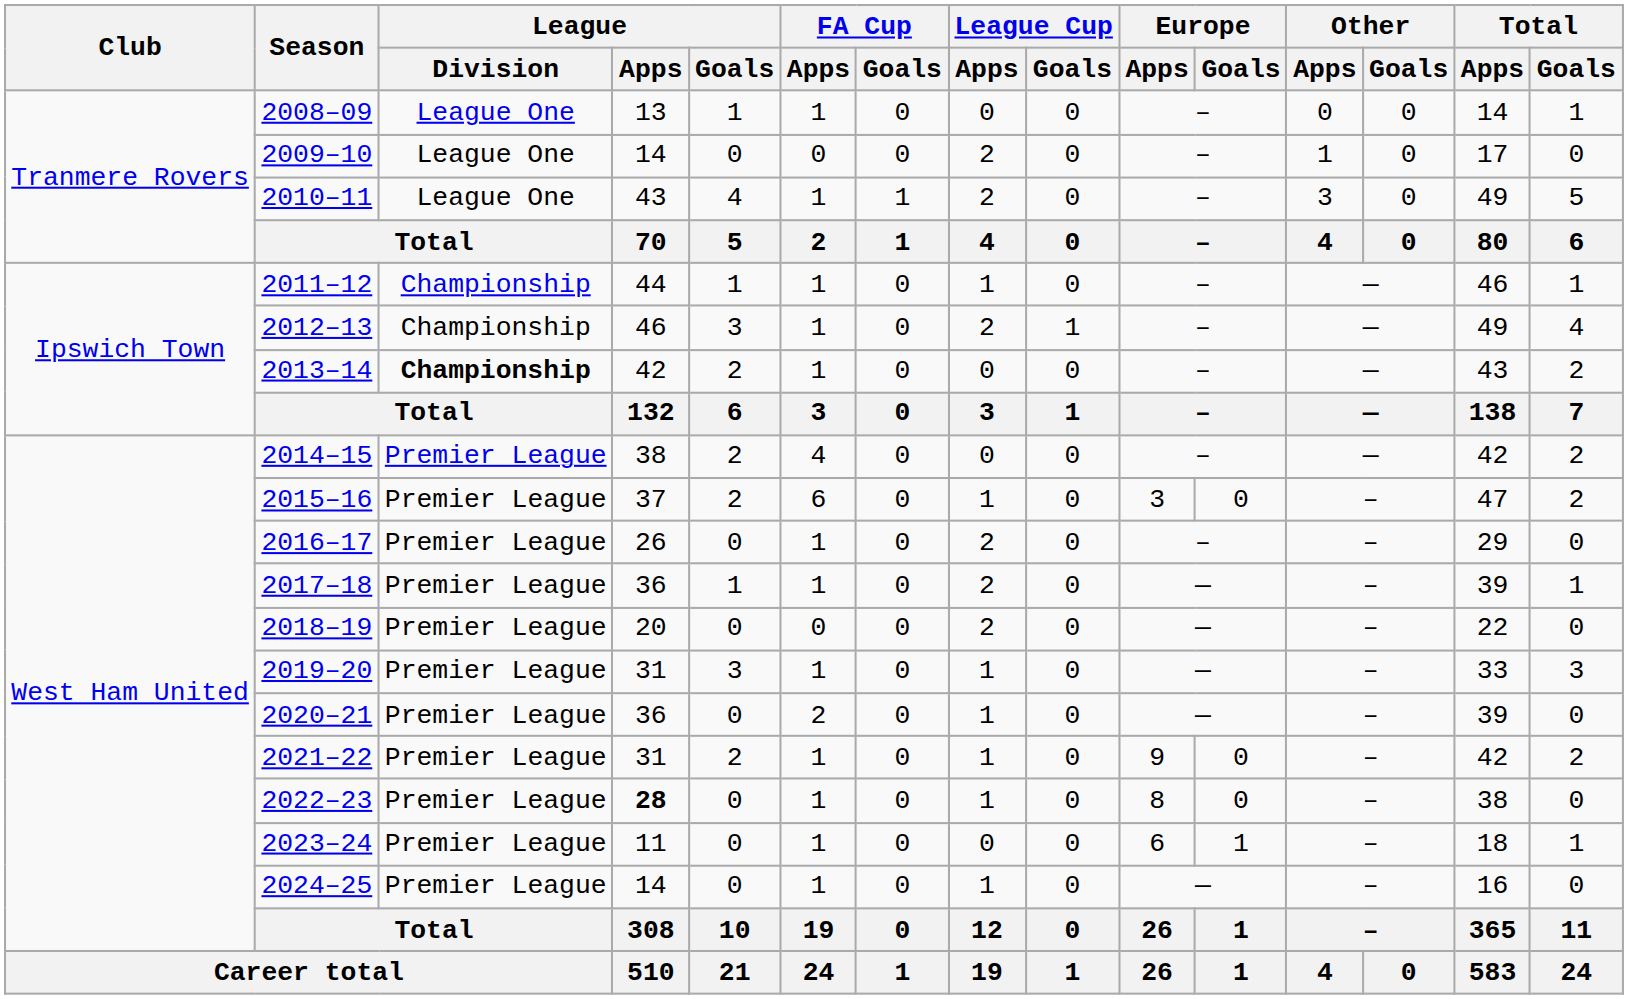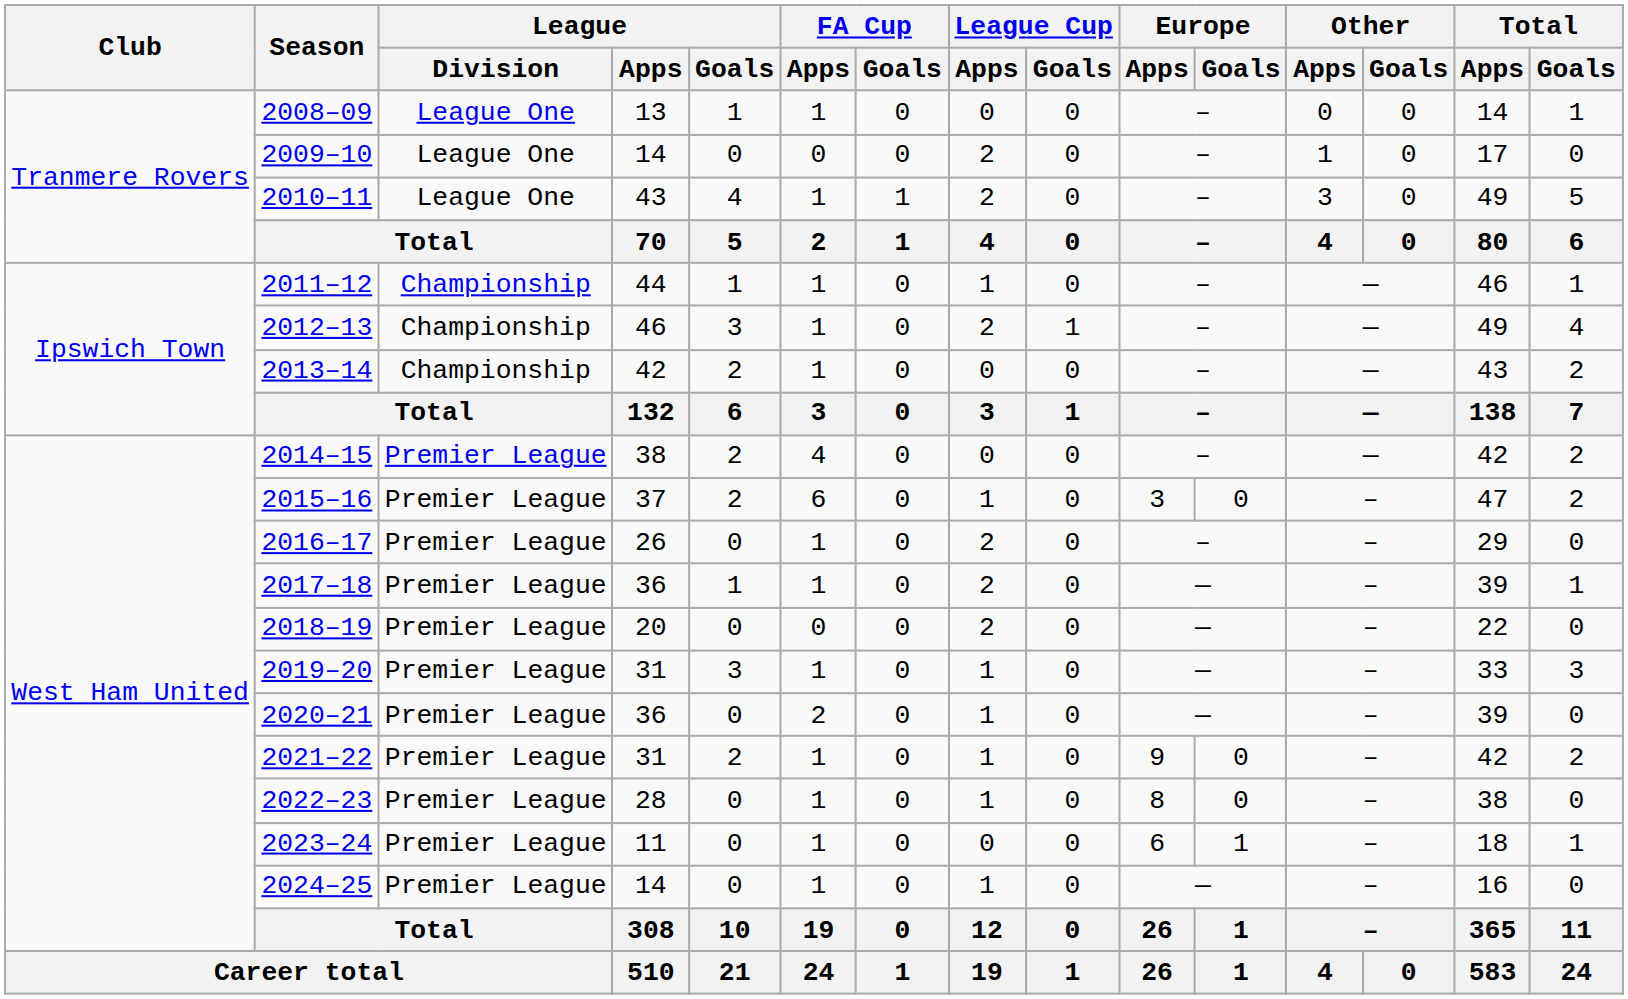(496, 371) bold -> (496, 371) normal
(651, 801) bold -> (651, 801) normal
